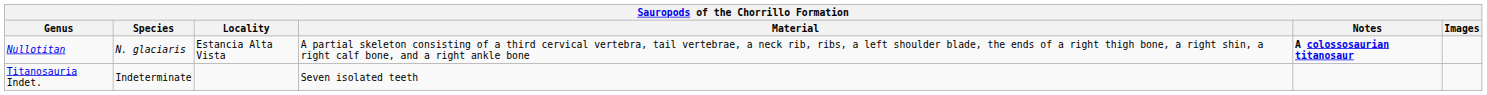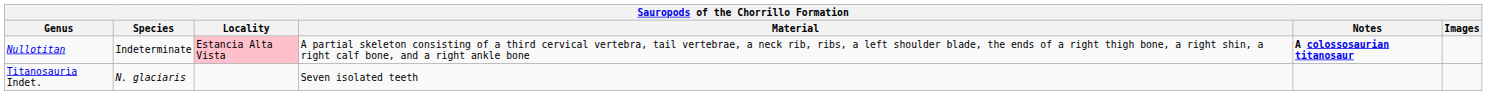(151, 50) N. glaciaris -> (154, 50) Indeterminate
(234, 50) no background -> (234, 50) pink background
(154, 77) Indeterminate -> (151, 77) N. glaciaris
